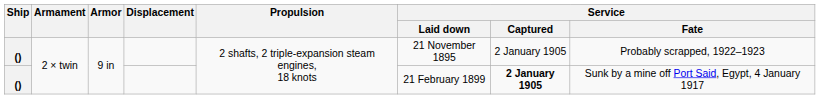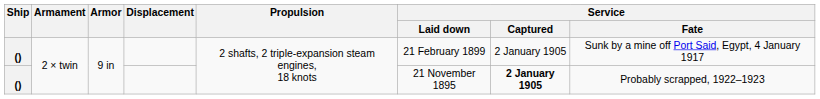(444, 51) 21 November 1895 -> (444, 51) 21 February 1899
(692, 51) Probably scrapped, 1922–1923 -> (692, 51) Sunk by a mine off Port Said, Egypt, 4 January 1917
(444, 79) 21 February 1899 -> (444, 79) 21 November 1895
(692, 79) Sunk by a mine off Port Said, Egypt, 4 January 1917 -> (692, 79) Probably scrapped, 1922–1923
